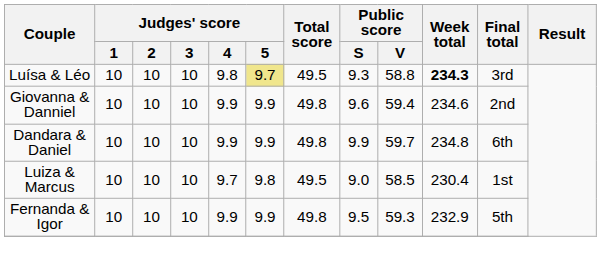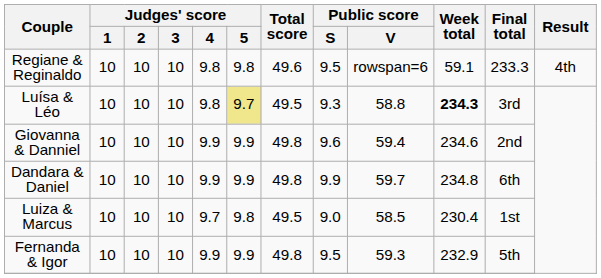+ row: (47, 67)
